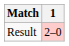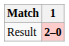(53, 31) normal -> (53, 31) bold
